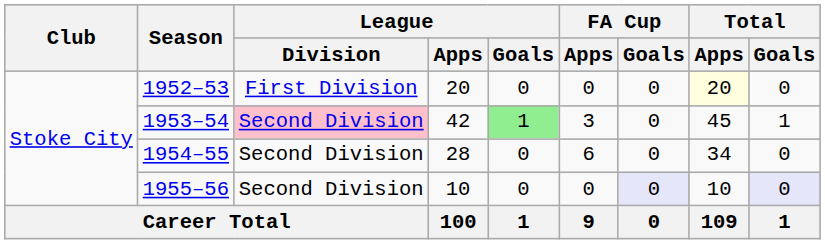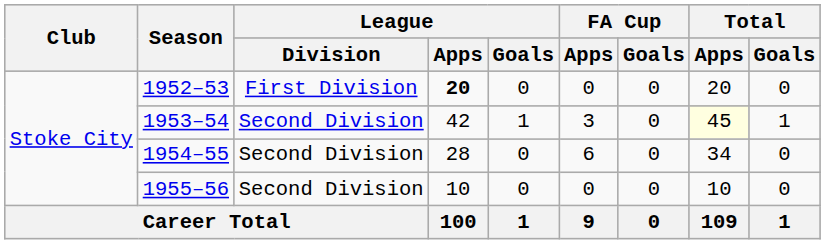(458, 88) normal -> (458, 88) bold
(719, 88) lightyellow background -> (719, 88) no background
(331, 122) pink background -> (331, 122) no background
(523, 122) lightgreen background -> (523, 122) no background
(719, 122) no background -> (719, 122) lightyellow background
(654, 189) lavender background -> (654, 189) no background
(784, 189) lavender background -> (784, 189) no background
